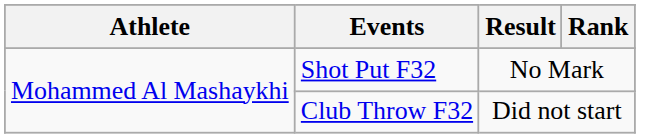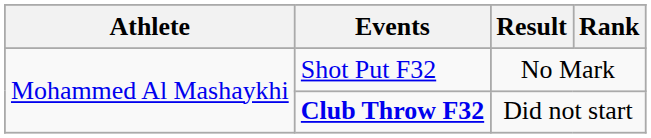(387, 111) normal -> (393, 111) bold
